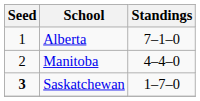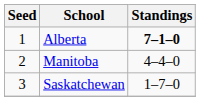(162, 38) normal -> (162, 38) bold
(22, 84) bold -> (22, 84) normal
